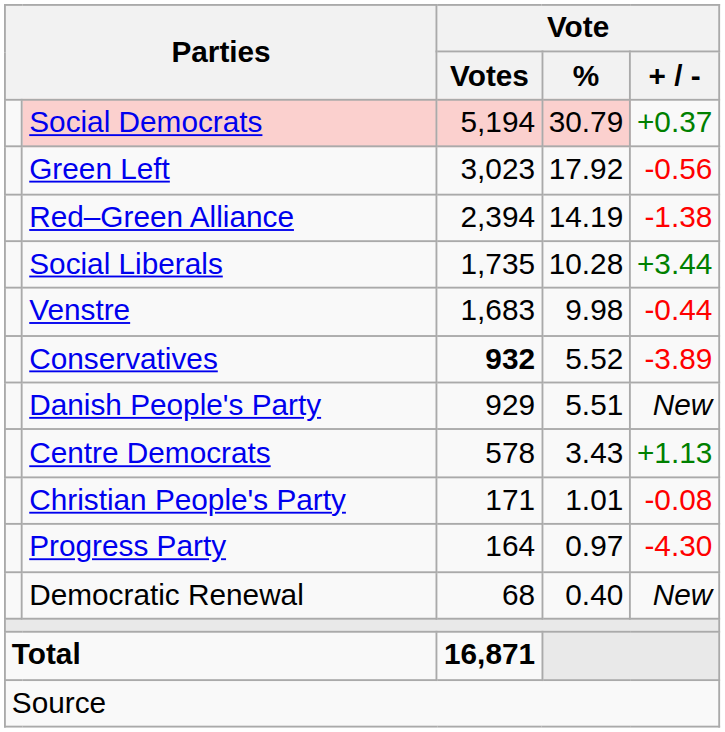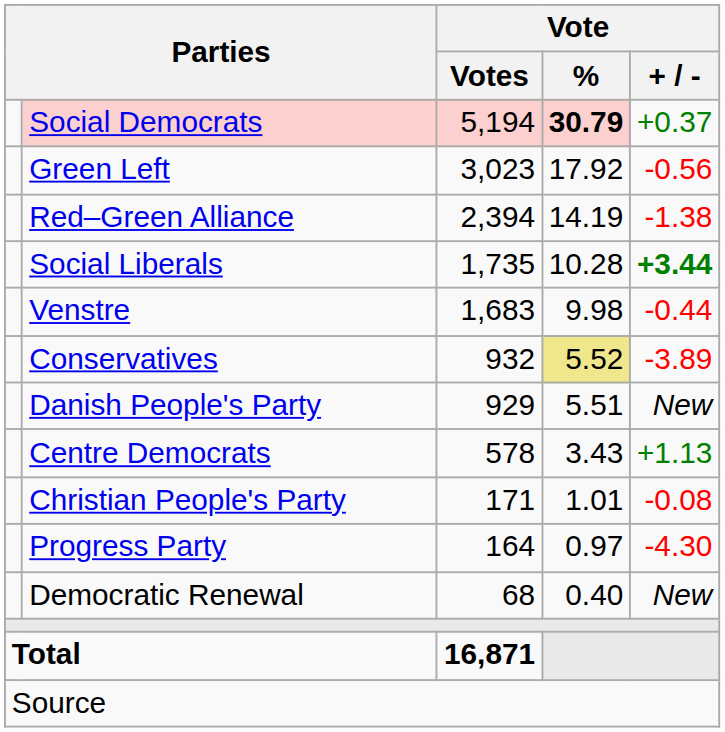(586, 122) normal -> (586, 122) bold
(675, 264) normal -> (675, 264) bold
(510, 358) bold -> (510, 358) normal
(594, 358) no background -> (594, 358) khaki background
